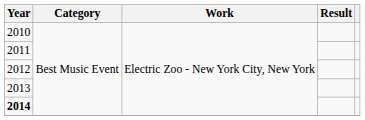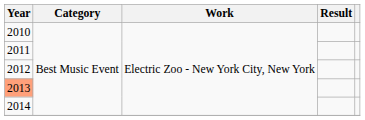(19, 87) no background -> (19, 87) lightsalmon background
(19, 106) bold -> (19, 106) normal
